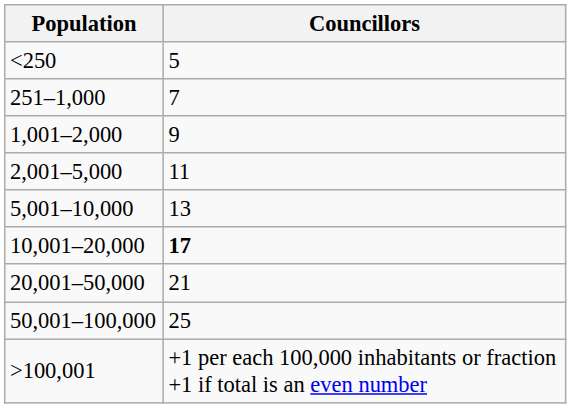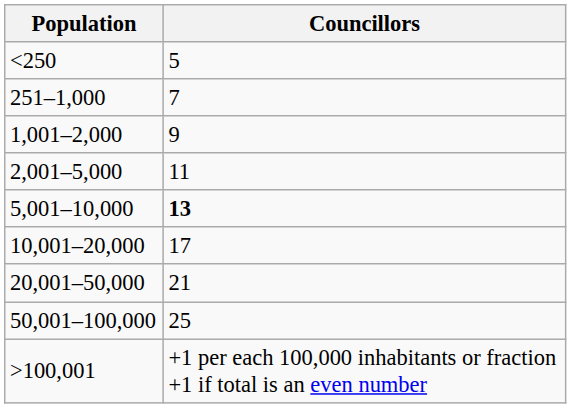(180, 208) normal -> (180, 208) bold
(180, 245) bold -> (180, 245) normal
